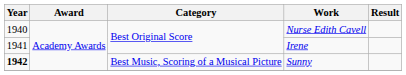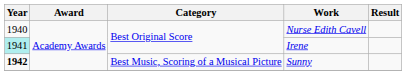(17, 45) no background -> (17, 45) paleturquoise background
